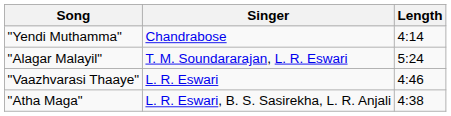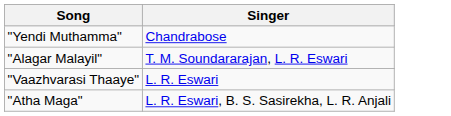- column: (420, 15)
